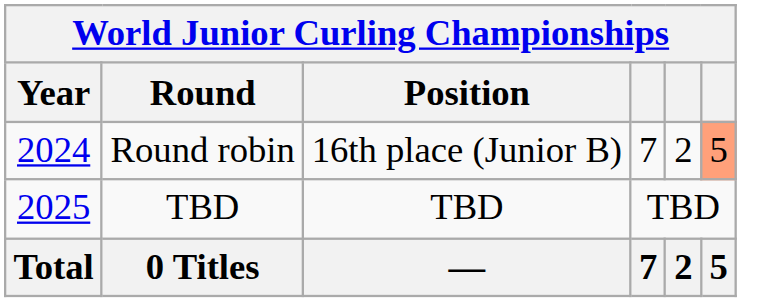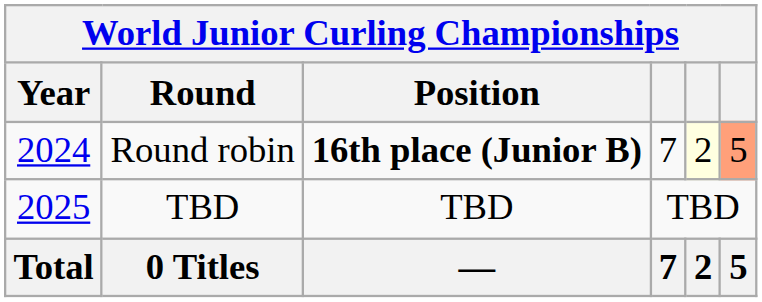(467, 149) normal -> (477, 149) bold
(683, 149) no background -> (703, 149) lightyellow background
